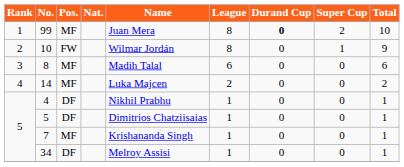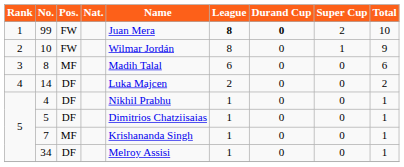(69, 30) MF -> (69, 30) FW
(229, 30) normal -> (229, 30) bold
(69, 83) MF -> (69, 83) DF
